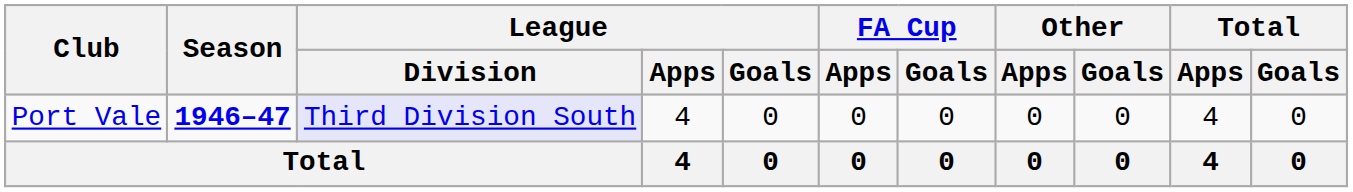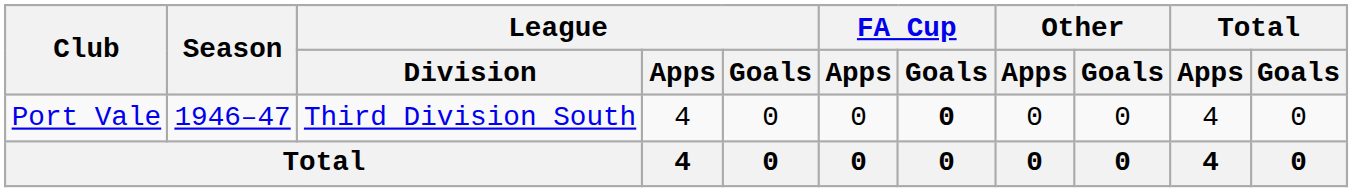(233, 118) bold -> (233, 118) normal
(470, 118) lavender background -> (470, 118) no background
(947, 118) normal -> (947, 118) bold
